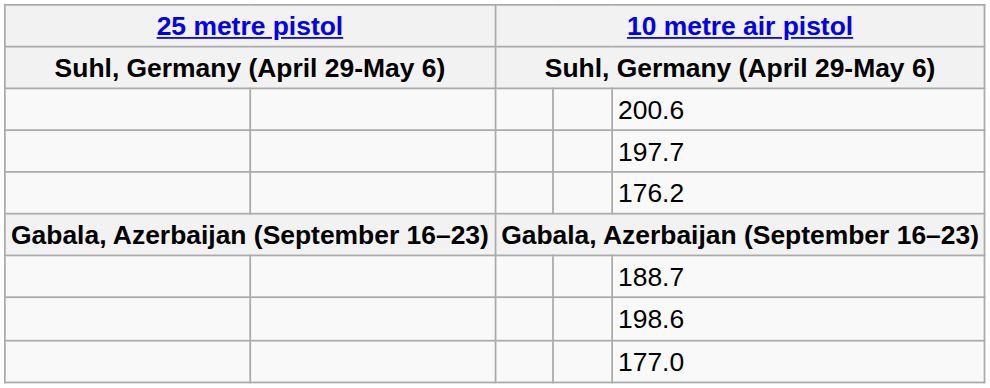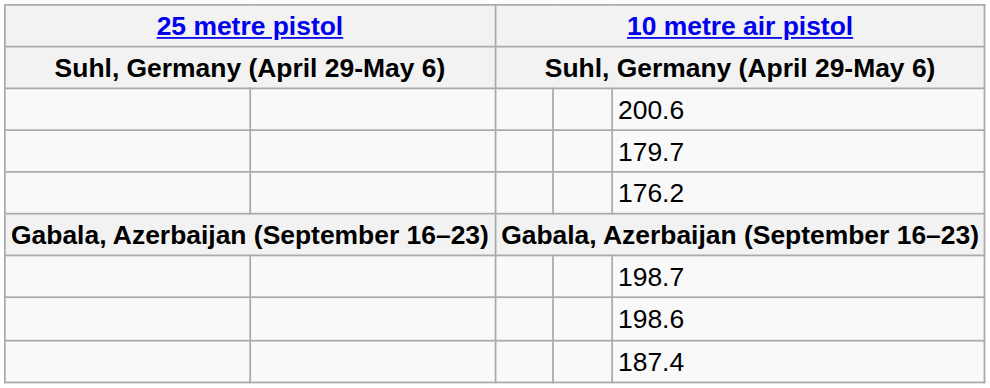(651, 152) 197.7 -> (651, 152) 179.7
(651, 277) 188.7 -> (651, 277) 198.7
(651, 361) 177.0 -> (651, 361) 187.4
